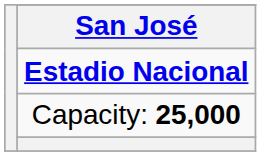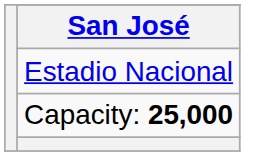(136, 70) bold -> (129, 70) normal
